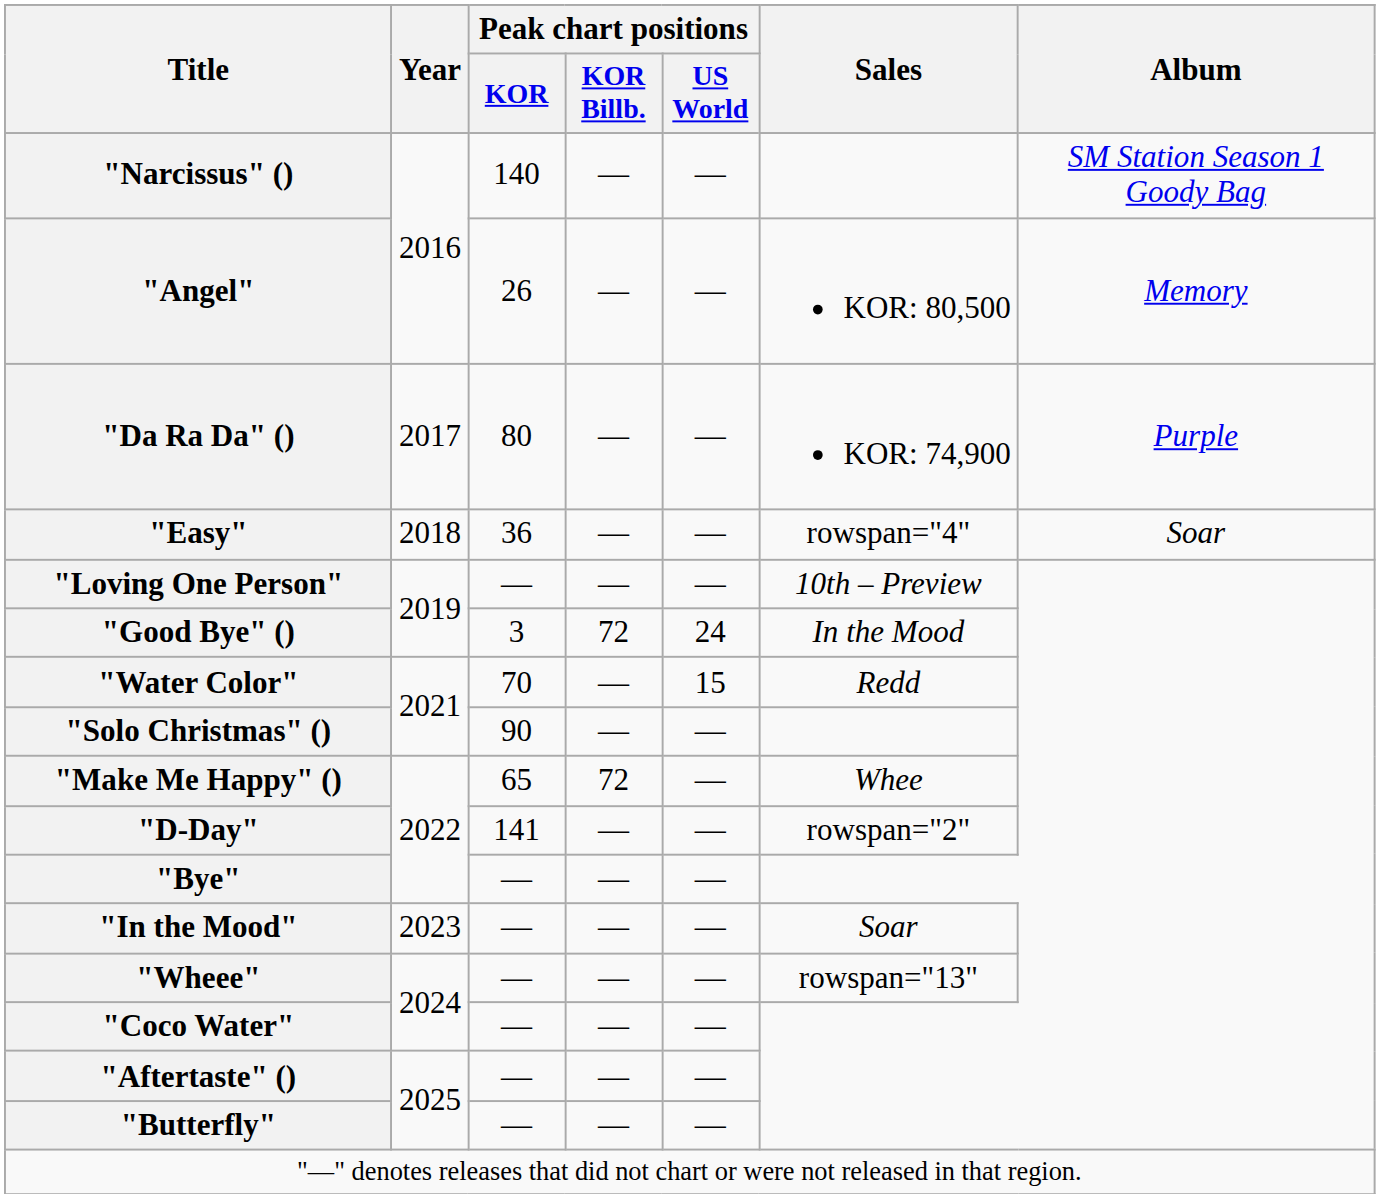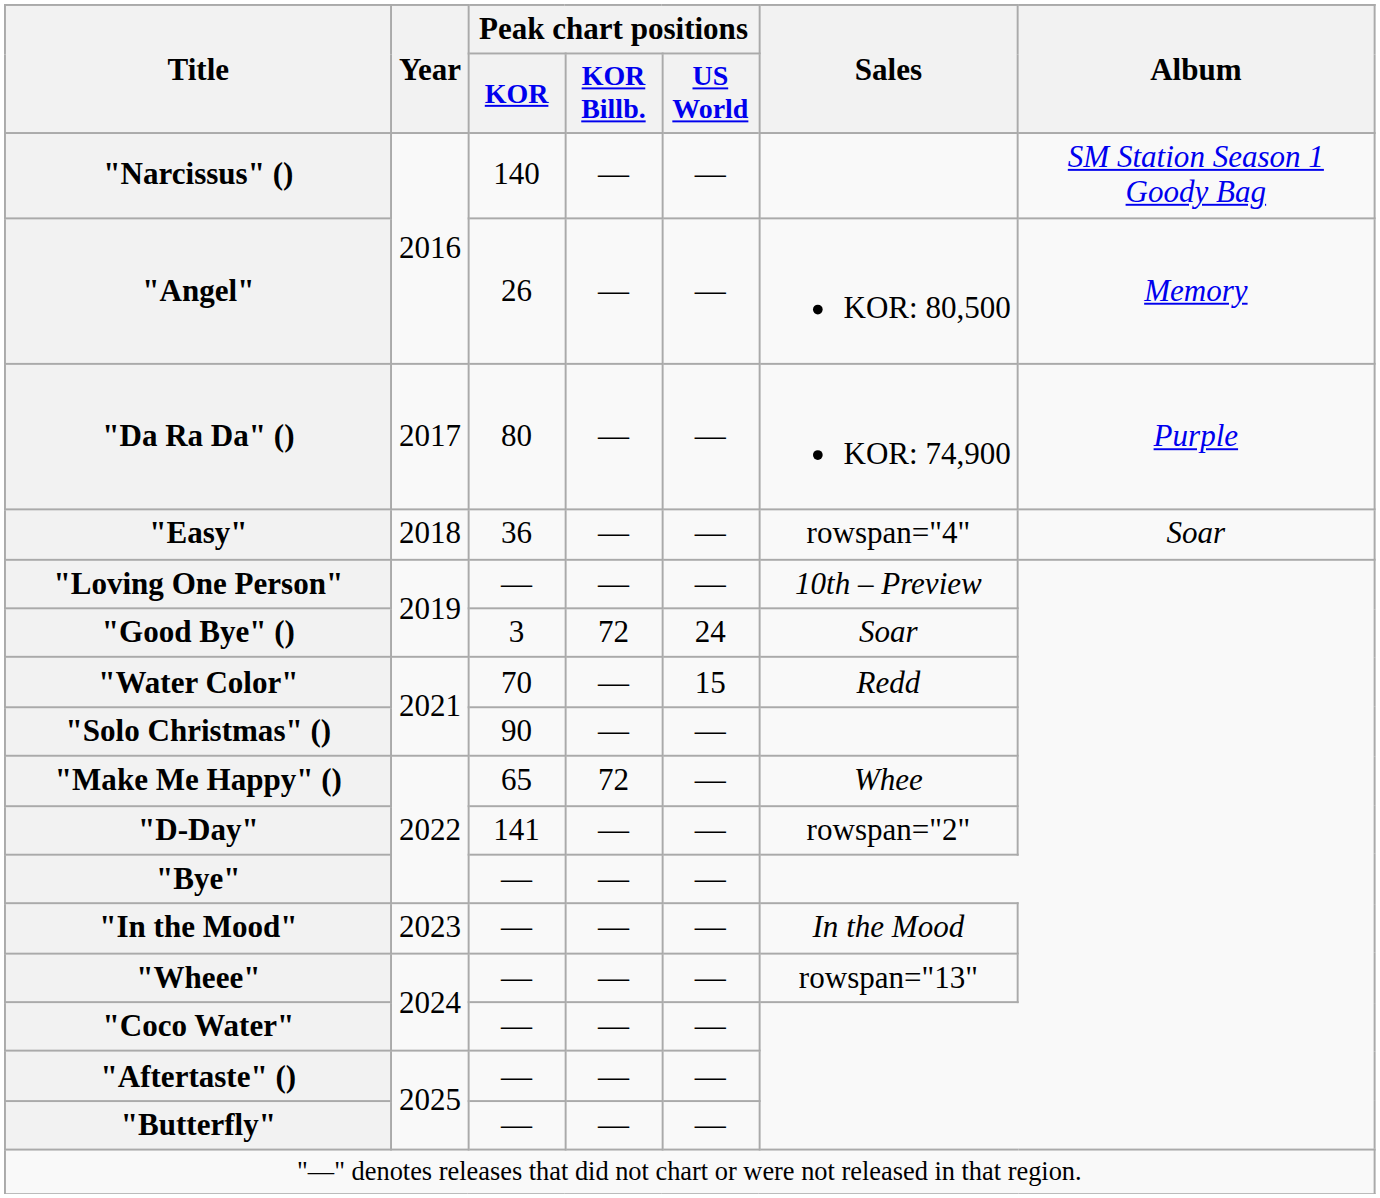(888, 632) In the Mood -> (888, 632) Soar
(888, 927) Soar -> (888, 927) In the Mood
